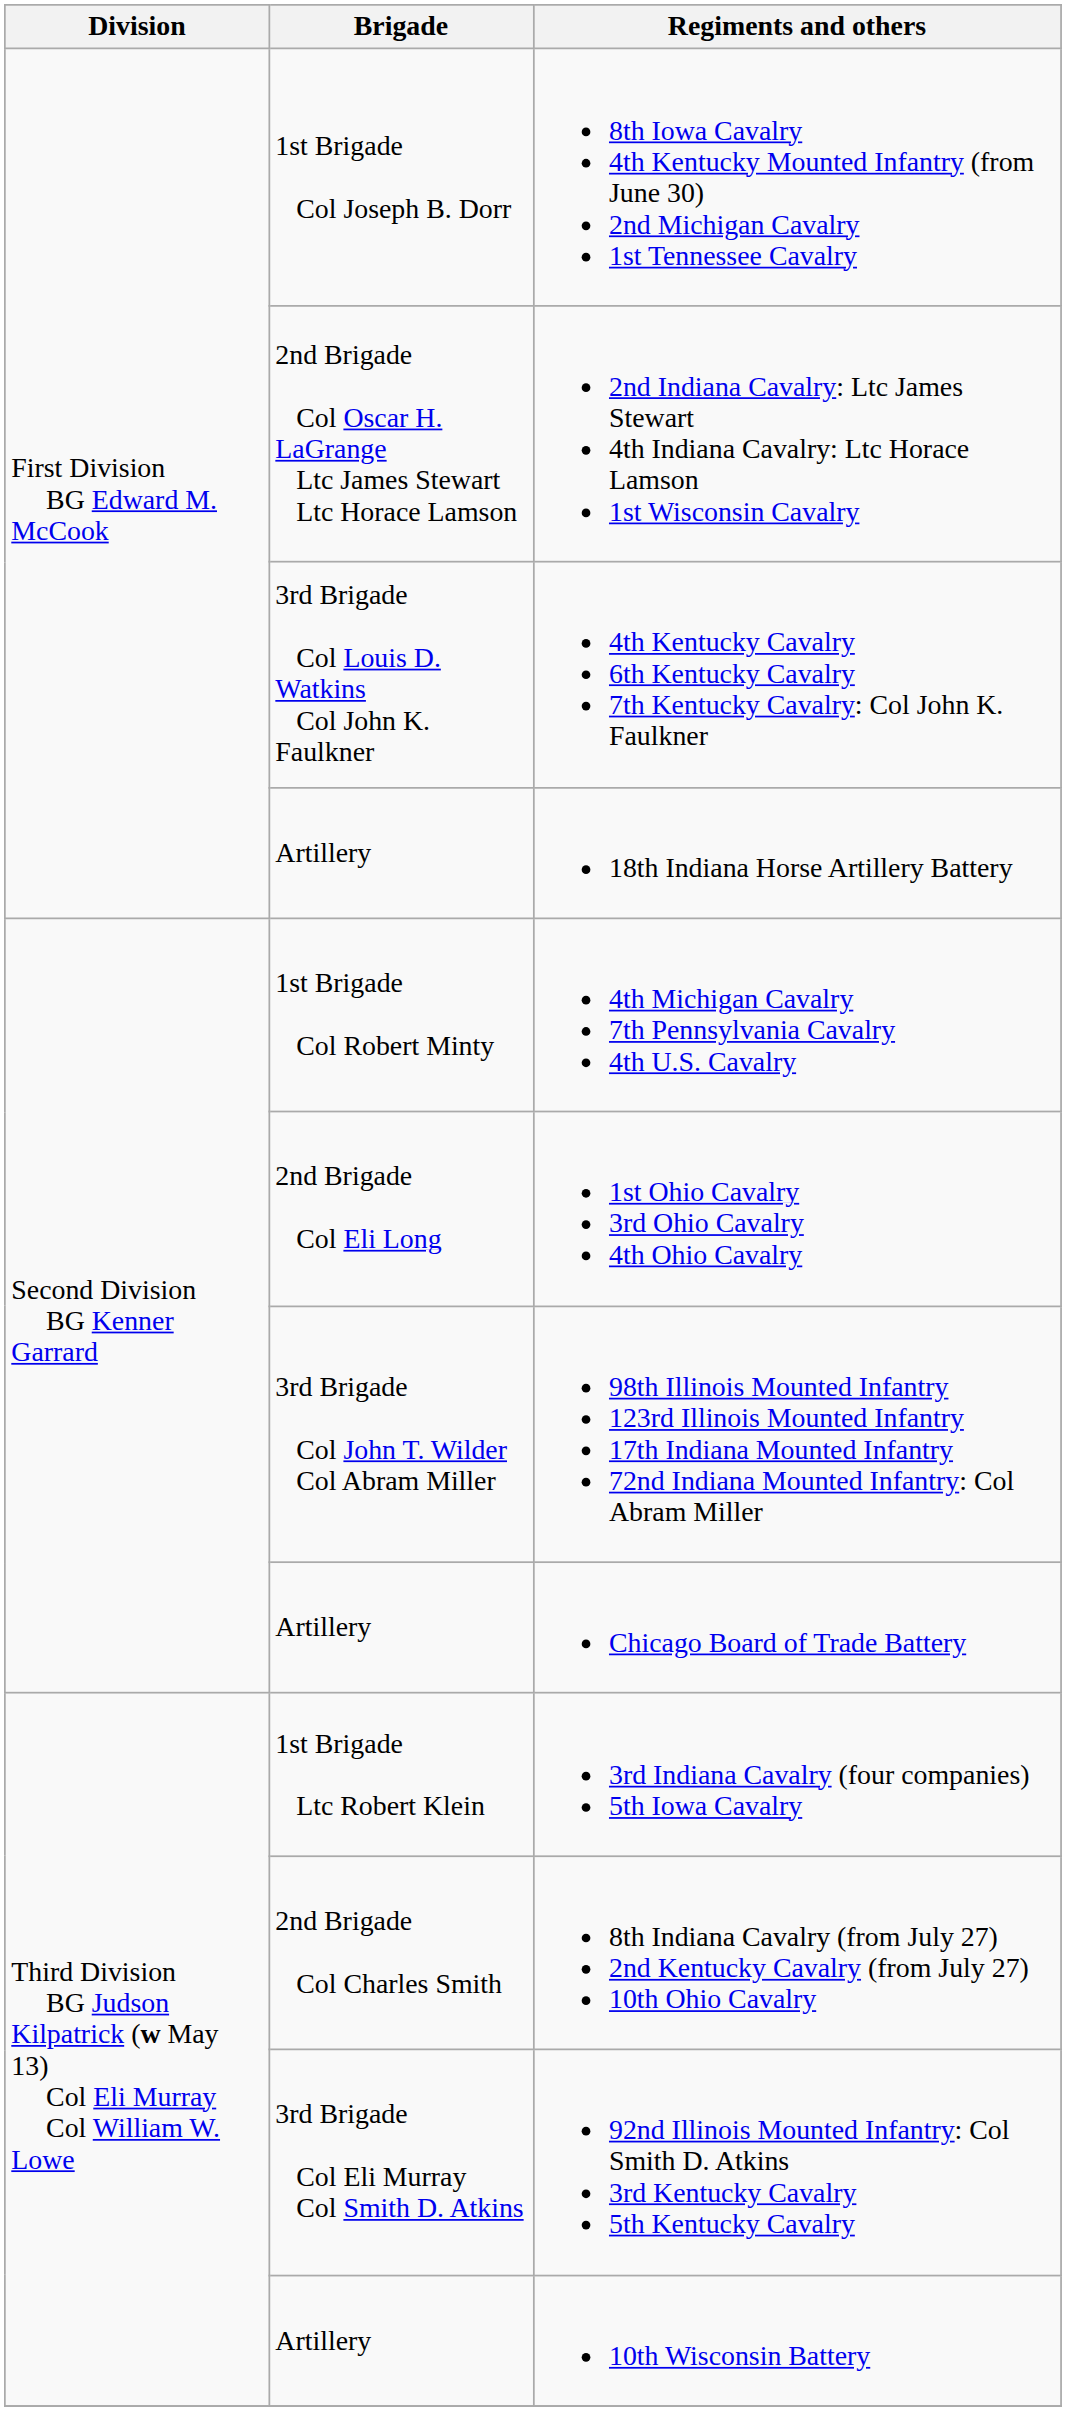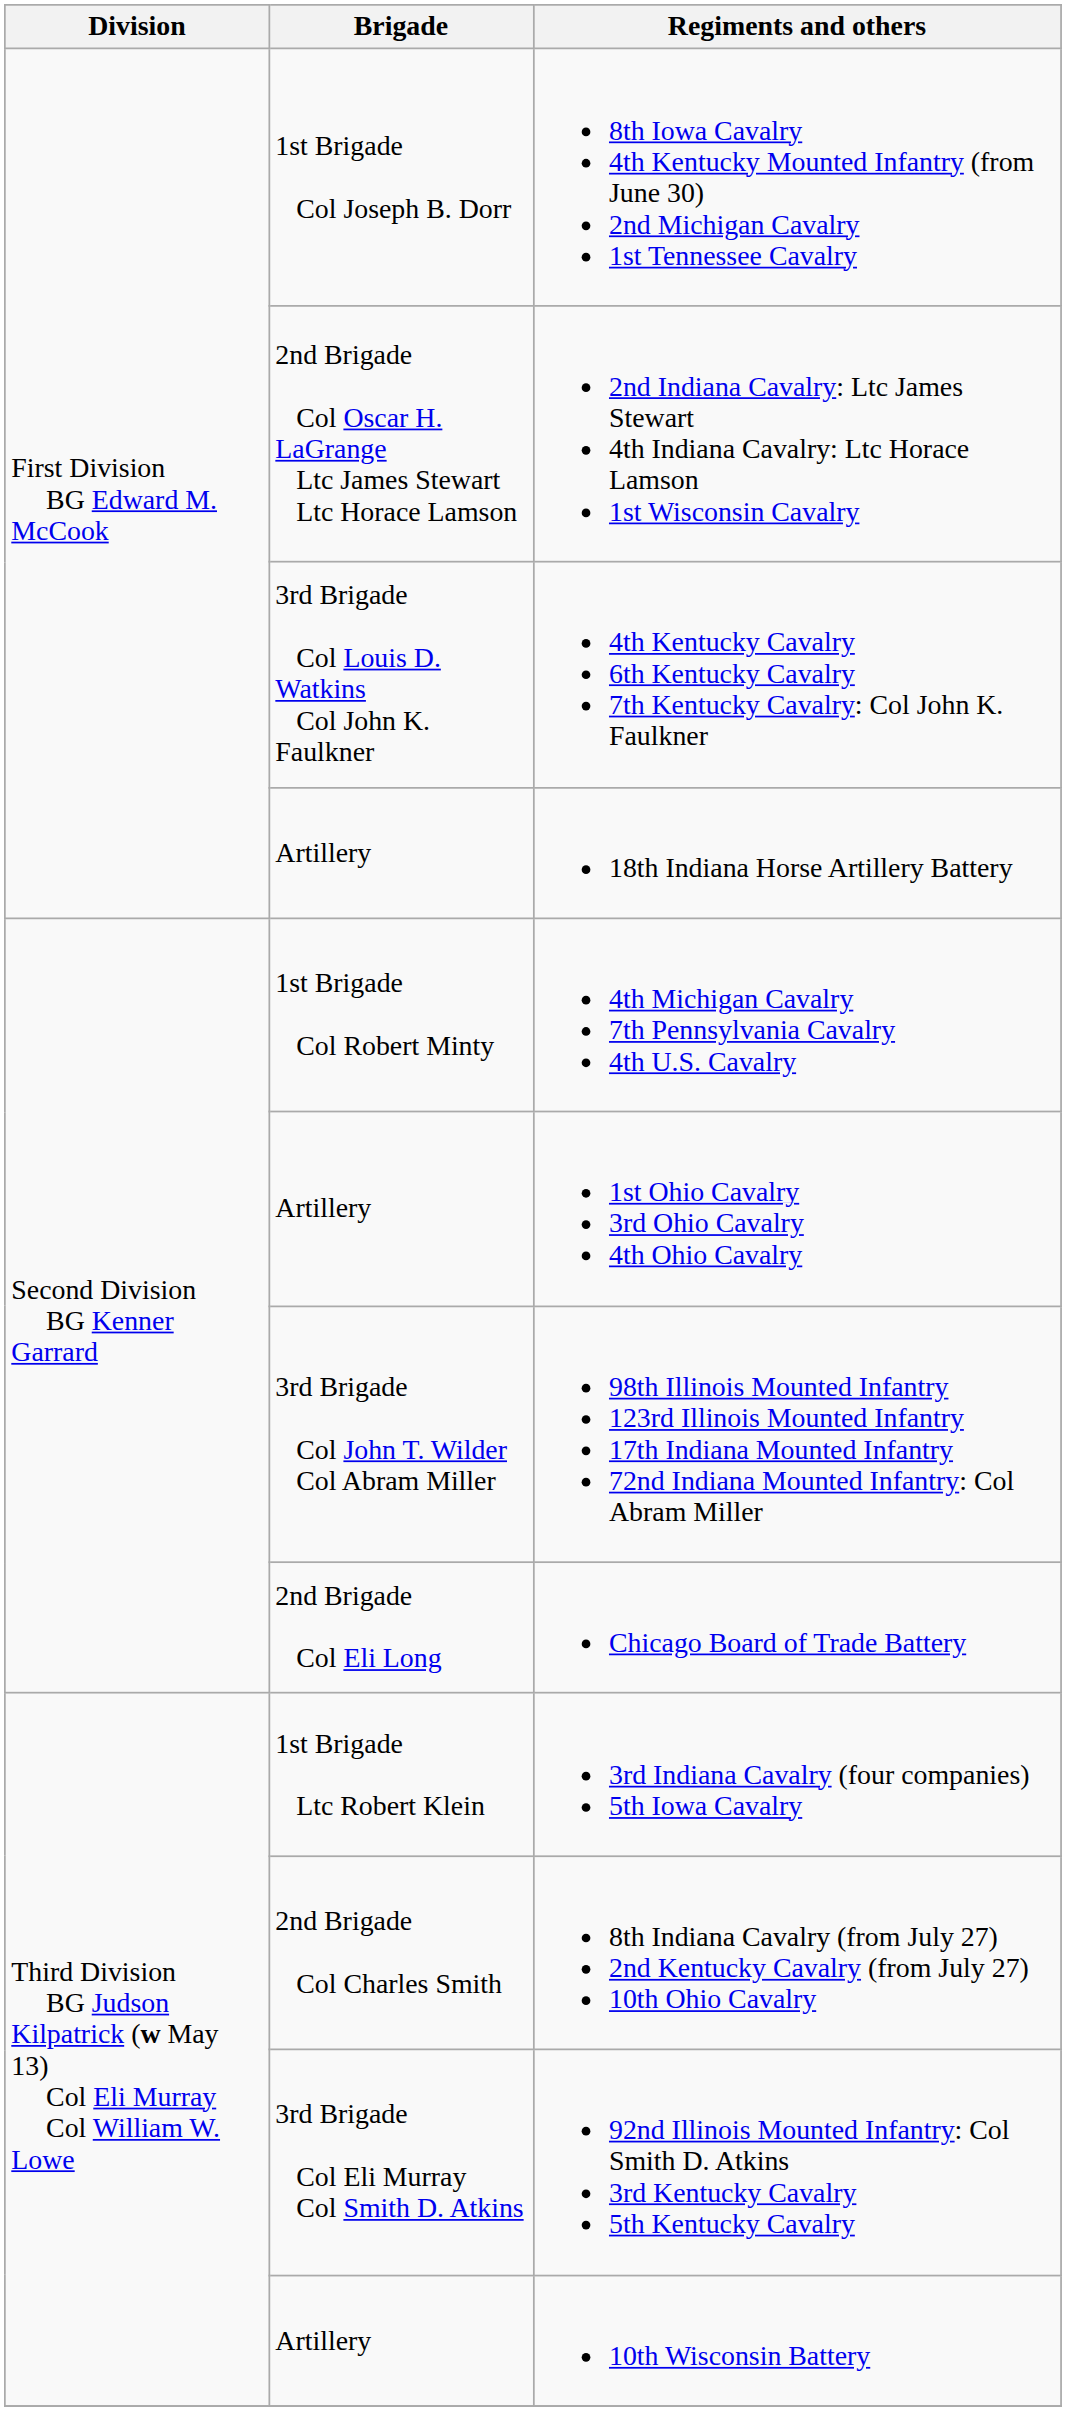(358, 1208) 2nd Brigade Col Eli Long -> (323, 1208) Artillery
(323, 1627) Artillery -> (358, 1627) 2nd Brigade Col Eli Long
